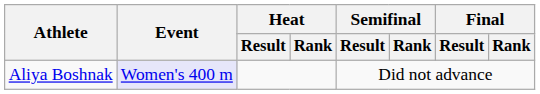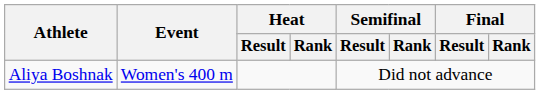(177, 75) lavender background -> (177, 75) no background
